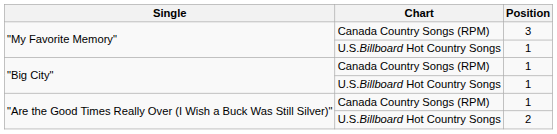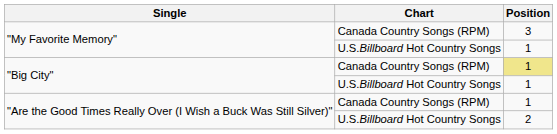(528, 66) no background -> (528, 66) khaki background
